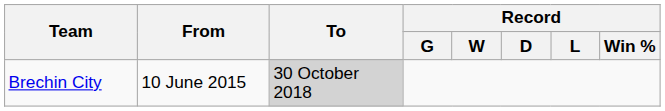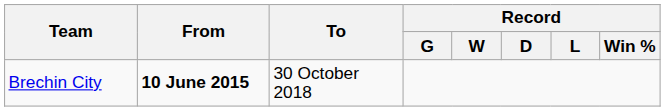(194, 82) normal -> (195, 82) bold
(316, 82) lightgrey background -> (316, 82) no background
